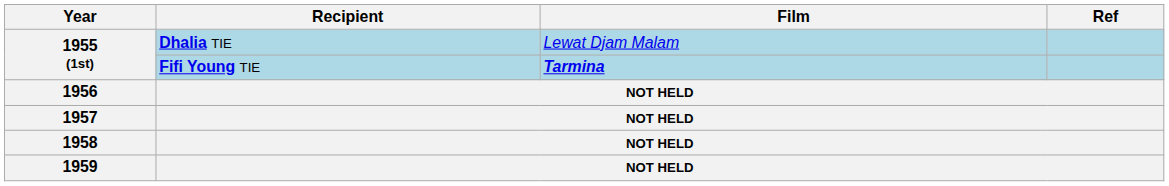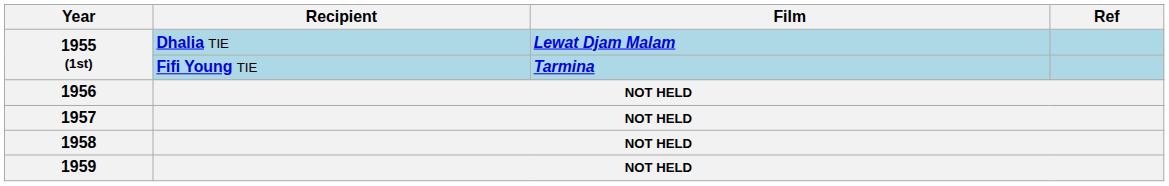(611, 42) normal -> (604, 42) bold
